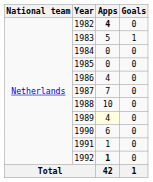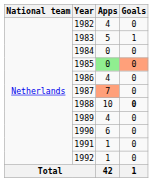(108, 24) bold -> (108, 24) normal
(108, 64) no background -> (108, 64) lightgreen background
(134, 64) no background -> (134, 64) lightsalmon background
(108, 91) no background -> (108, 91) lightsalmon background
(134, 104) normal -> (134, 104) bold
(108, 118) lightyellow background -> (108, 118) no background
(108, 158) bold -> (108, 158) normal
